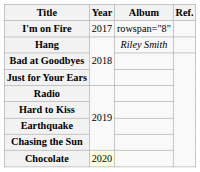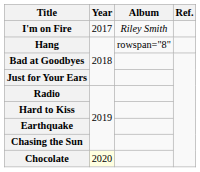(144, 28) rowspan="8" -> (144, 28) Riley Smith
(144, 45) Riley Smith -> (144, 45) rowspan="8"
